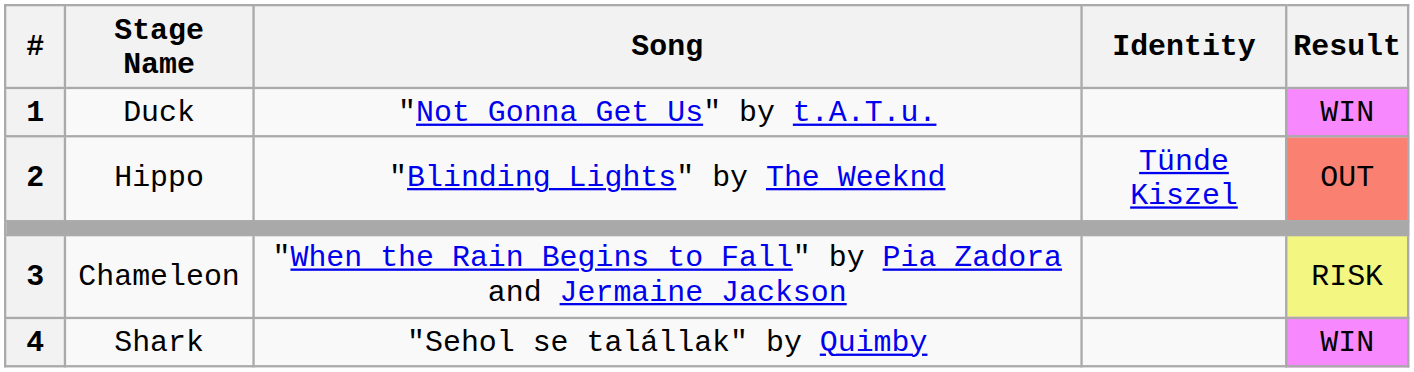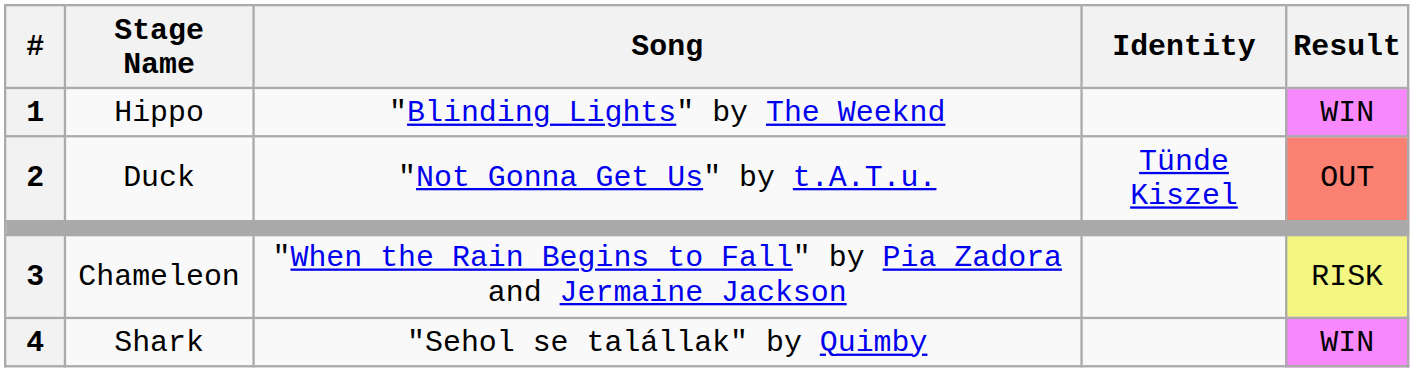(159, 113) Duck -> (159, 113) Hippo
(667, 113) "Not Gonna Get Us" by t.A.T.u. -> (667, 113) "Blinding Lights" by The Weeknd
(159, 179) Hippo -> (159, 179) Duck
(667, 179) "Blinding Lights" by The Weeknd -> (667, 179) "Not Gonna Get Us" by t.A.T.u.
